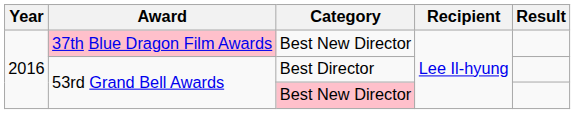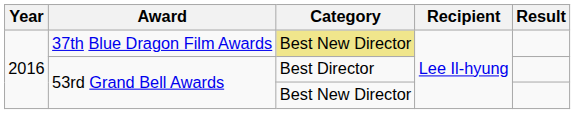(162, 43) pink background -> (162, 43) no background
(346, 43) no background -> (346, 43) khaki background
(346, 95) pink background -> (346, 95) no background
